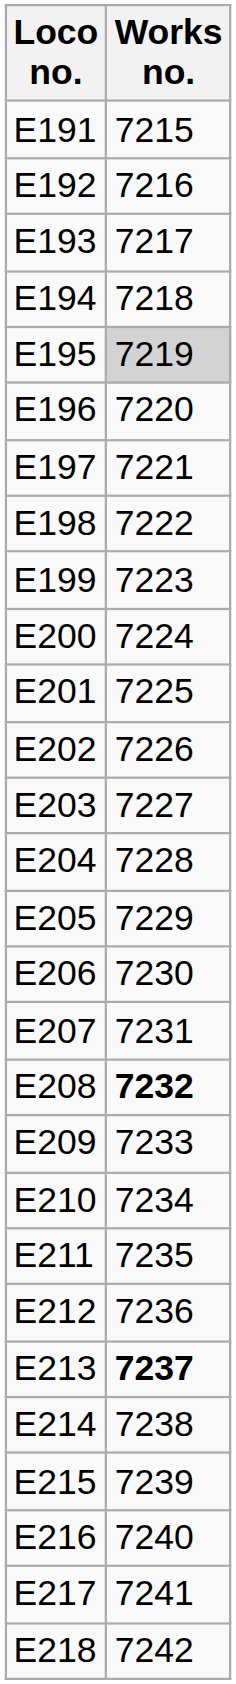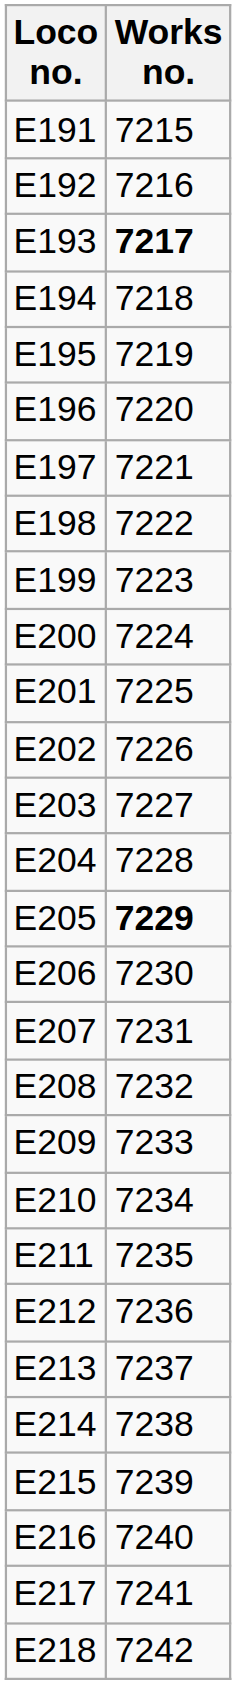(154, 241) normal -> (154, 241) bold
(154, 354) lightgrey background -> (154, 354) no background
(154, 917) normal -> (154, 917) bold
(154, 1086) bold -> (154, 1086) normal
(154, 1368) bold -> (154, 1368) normal
